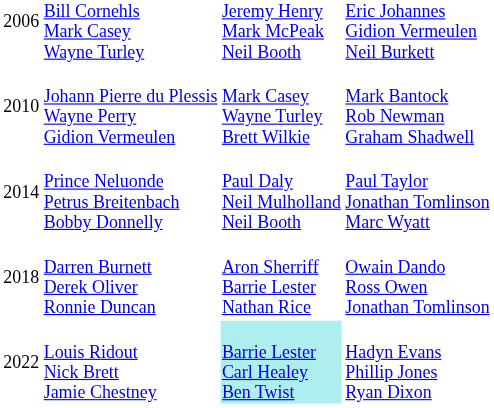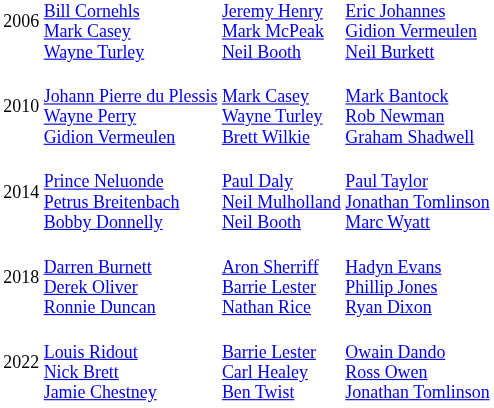(417, 287) Owain Dando Ross Owen Jonathan Tomlinson -> (393, 287) Hadyn Evans Phillip Jones Ryan Dixon
(269, 372) paleturquoise background -> (269, 372) no background
(393, 372) Hadyn Evans Phillip Jones Ryan Dixon -> (417, 372) Owain Dando Ross Owen Jonathan Tomlinson
